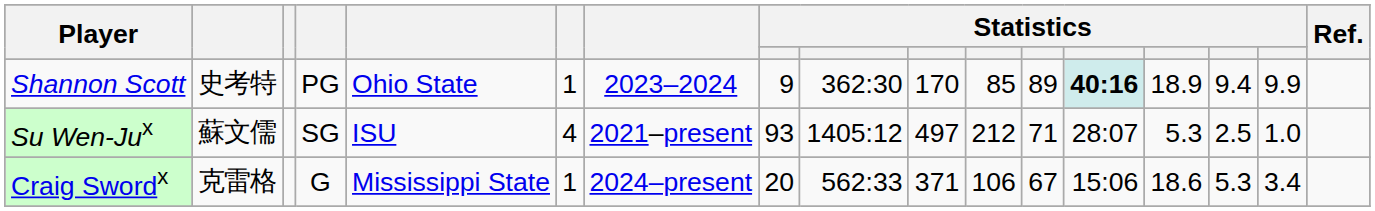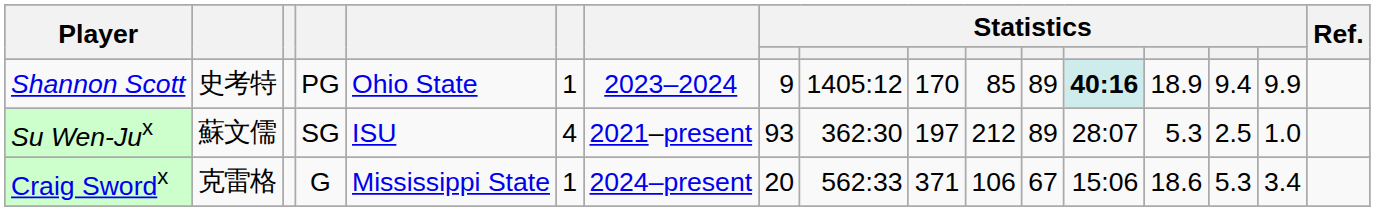(862, 84) 362:30 -> (854, 84) 1405:12
(854, 133) 1405:12 -> (862, 133) 362:30
(937, 133) 497 -> (937, 133) 197
(1043, 133) 71 -> (1043, 133) 89
